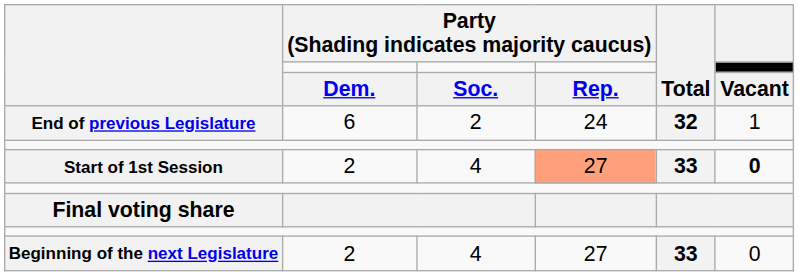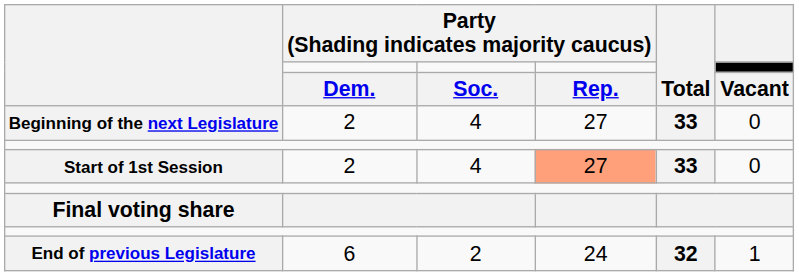rows swapped: (143, 123) <-> (143, 253)
(755, 166) bold -> (755, 166) normal
